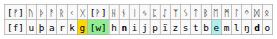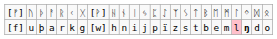(82, 27) gold background -> (82, 27) no background
(98, 27) lightgreen background -> (98, 27) no background
(124, 27) bold -> (124, 27) normal
(216, 27) paleturquoise background -> (216, 27) no background
(237, 27) no background -> (237, 27) pink background
(247, 27) normal -> (247, 27) bold
(257, 27) bold -> (257, 27) normal
